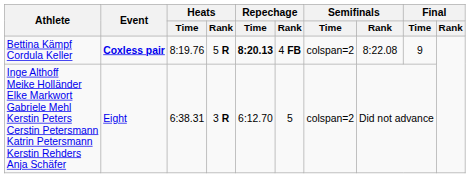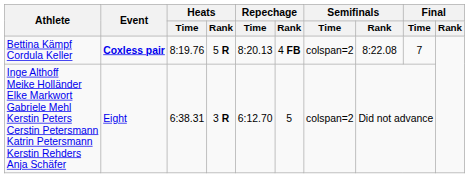(255, 51) bold -> (255, 51) normal
(420, 51) 9 -> (419, 51) 7
